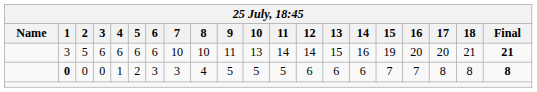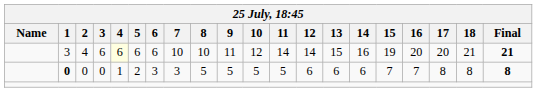(85, 52) 5 -> (85, 52) 4
(120, 52) no background -> (120, 52) lightyellow background
(256, 52) 13 -> (256, 52) 12
(204, 71) 4 -> (204, 71) 5
